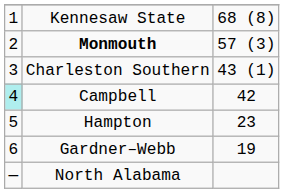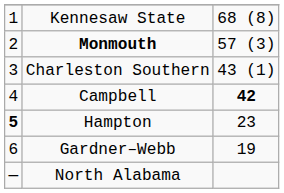(13, 97) paleturquoise background -> (13, 97) no background
(246, 97) normal -> (246, 97) bold
(13, 123) normal -> (13, 123) bold
